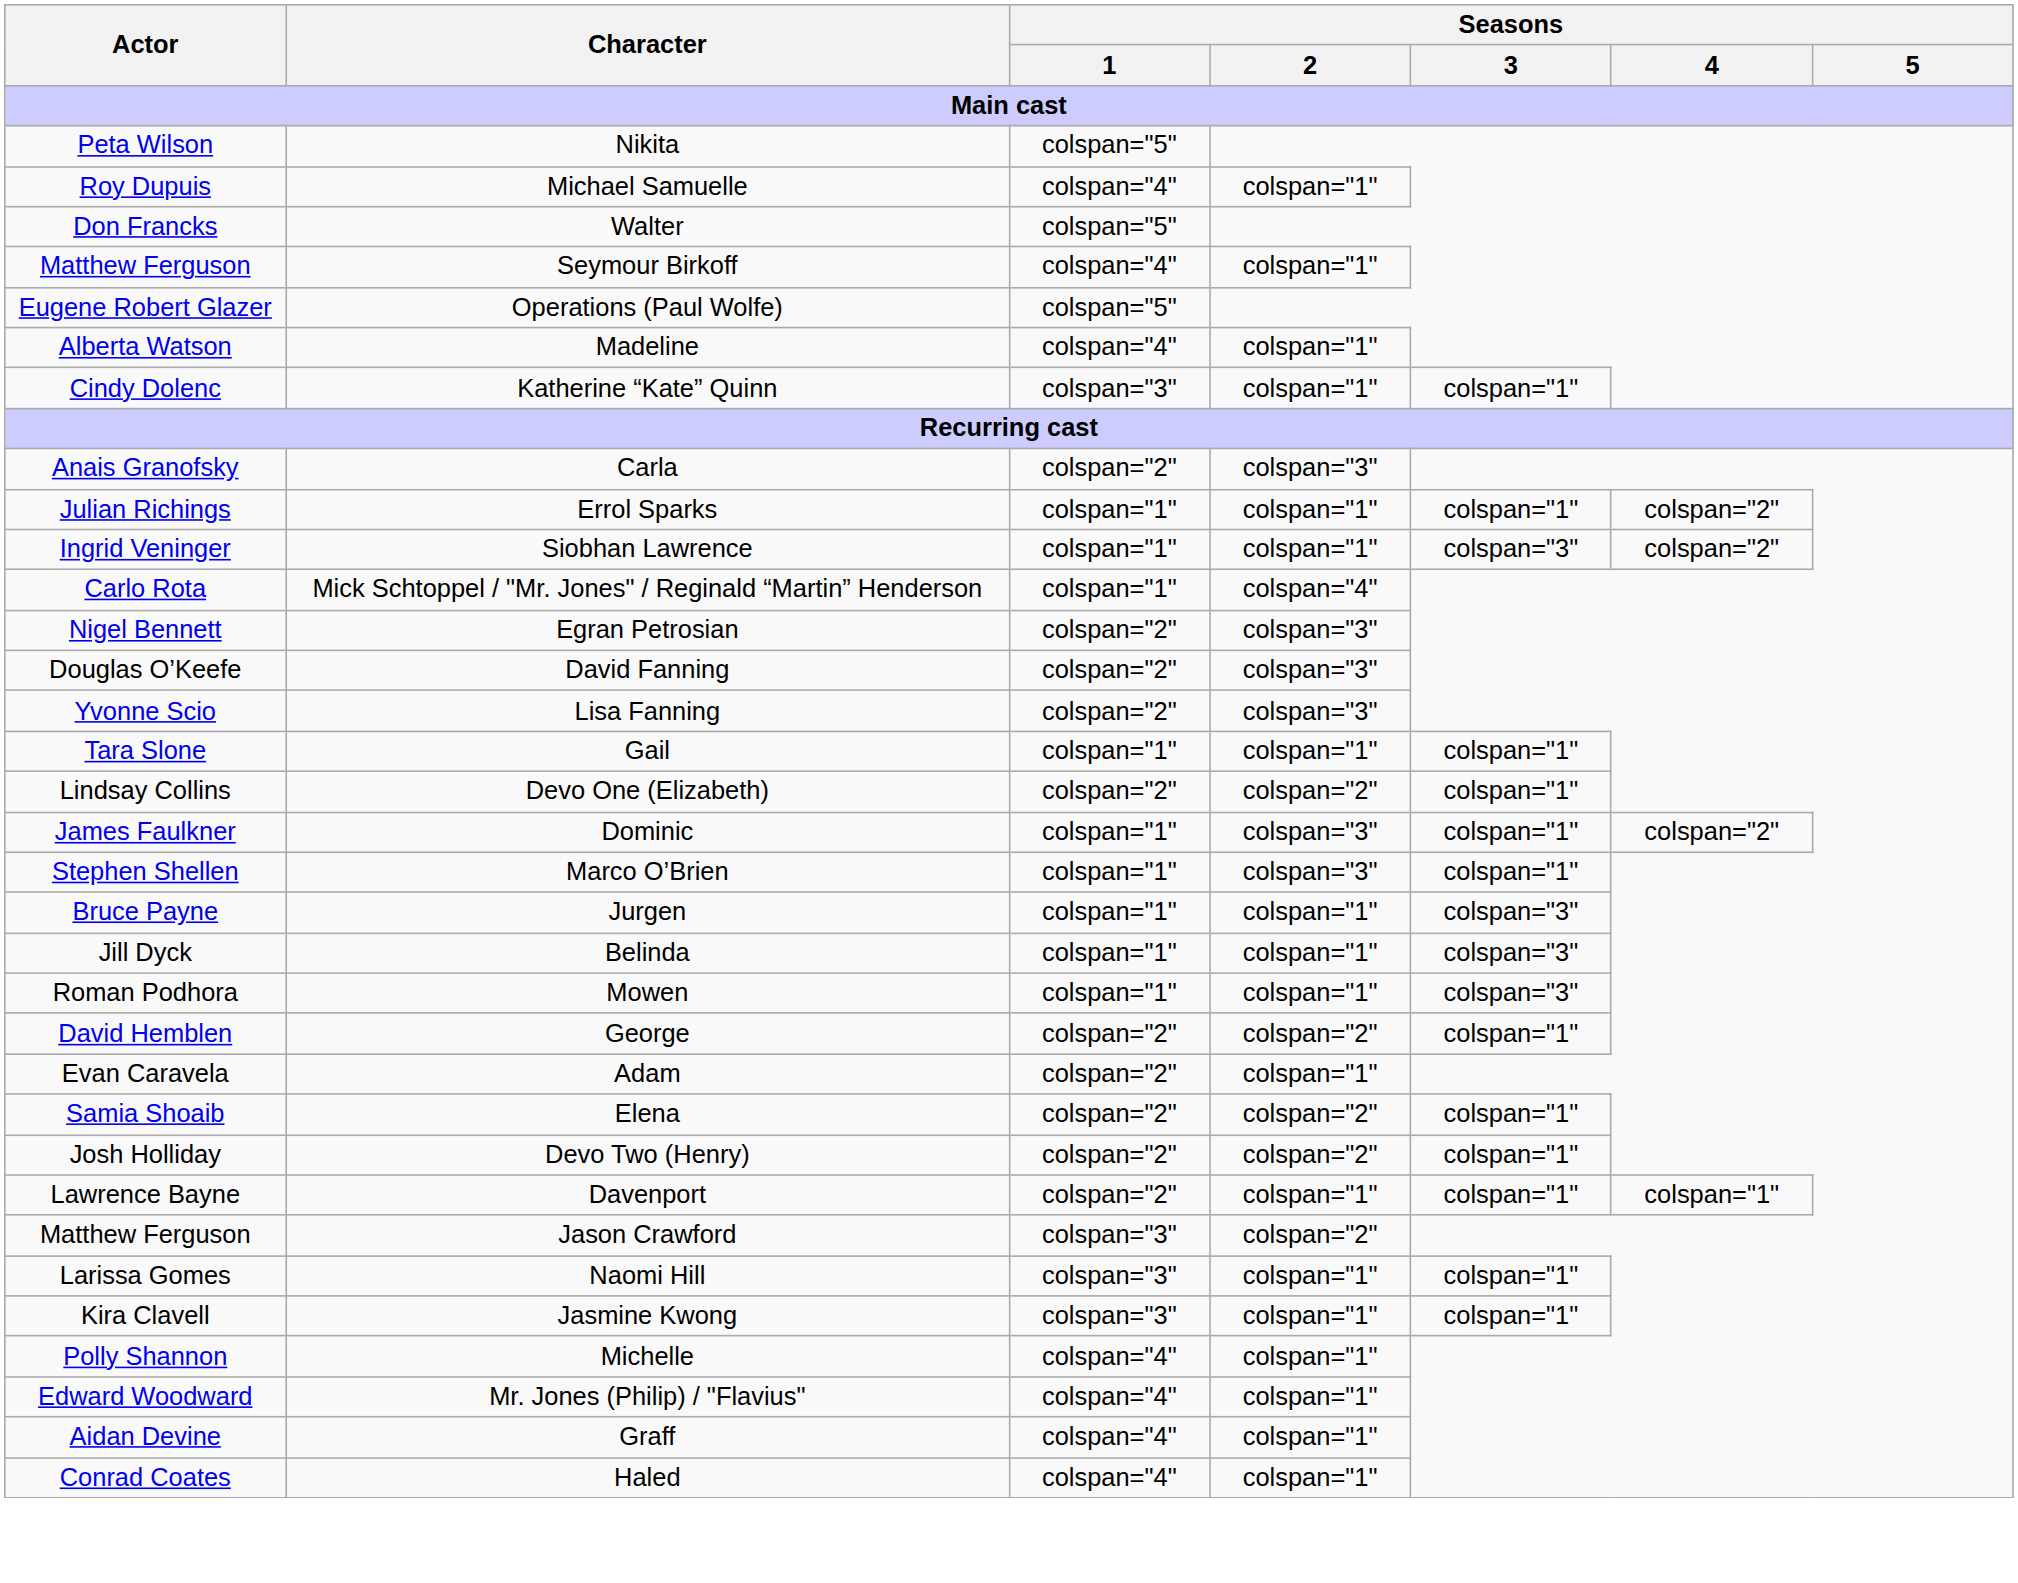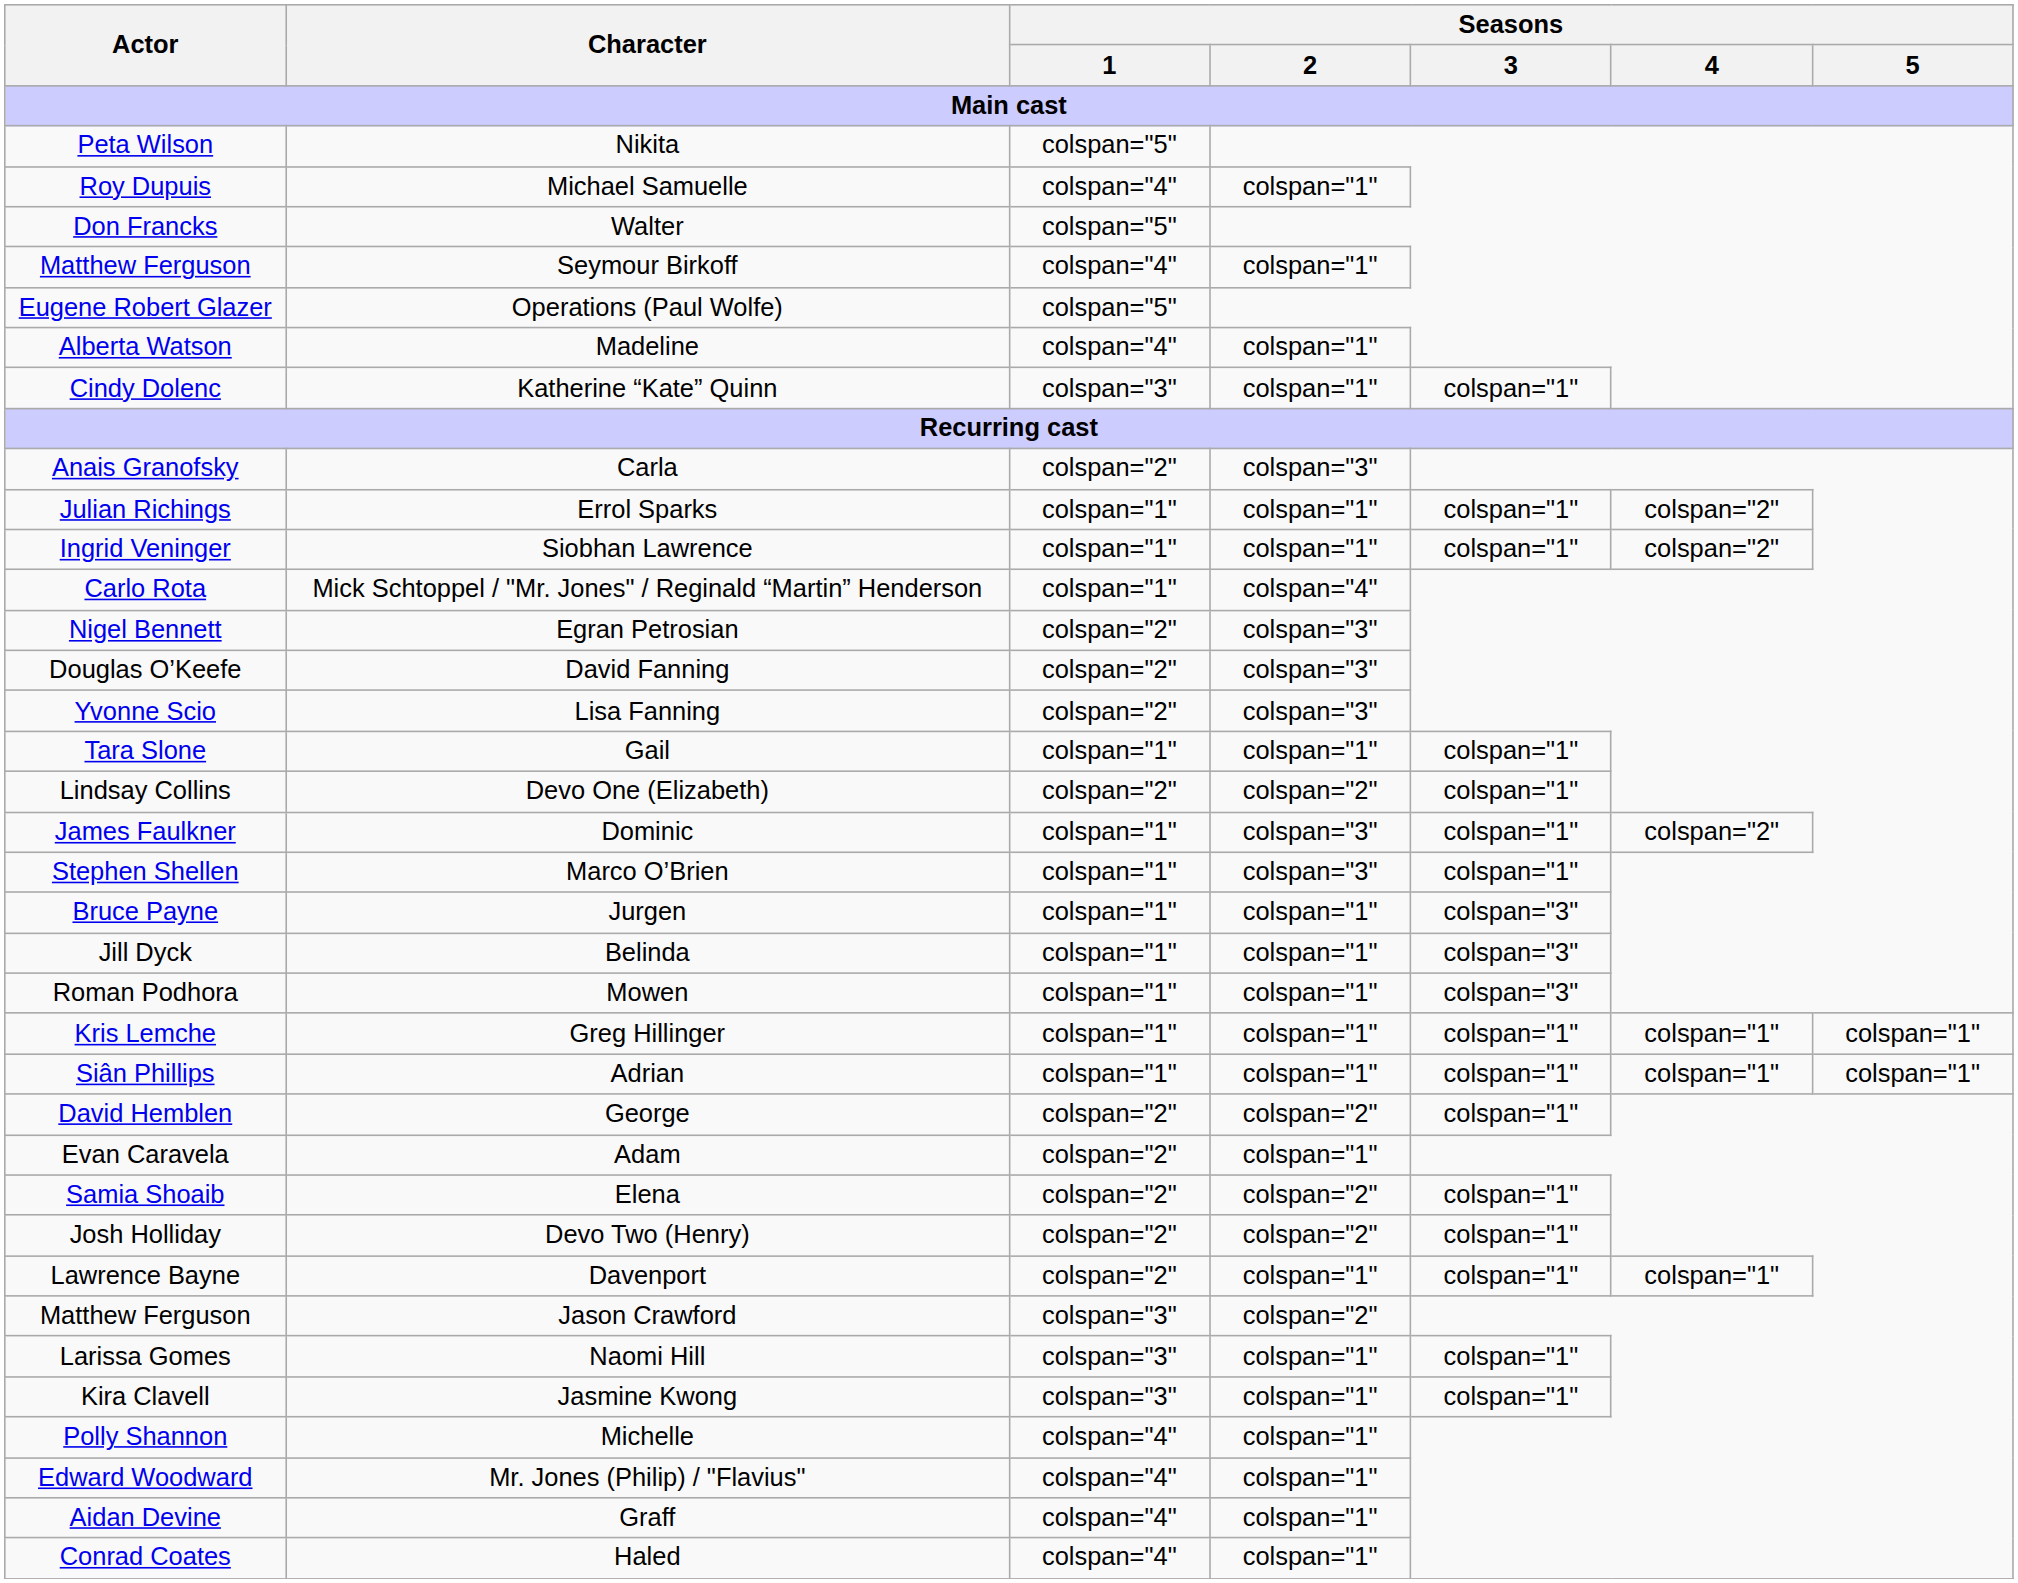(1511, 549) colspan="3" -> (1511, 549) colspan="1"
+ row: (647, 1033)
+ row: (647, 1073)
